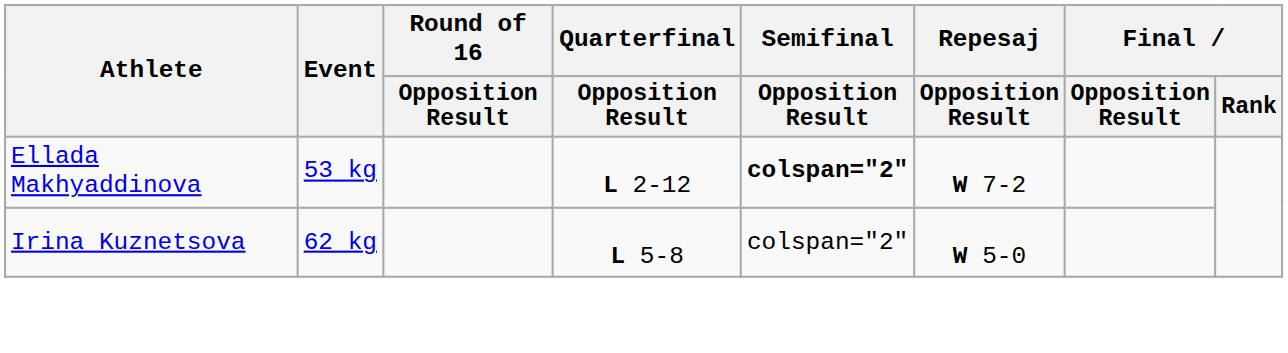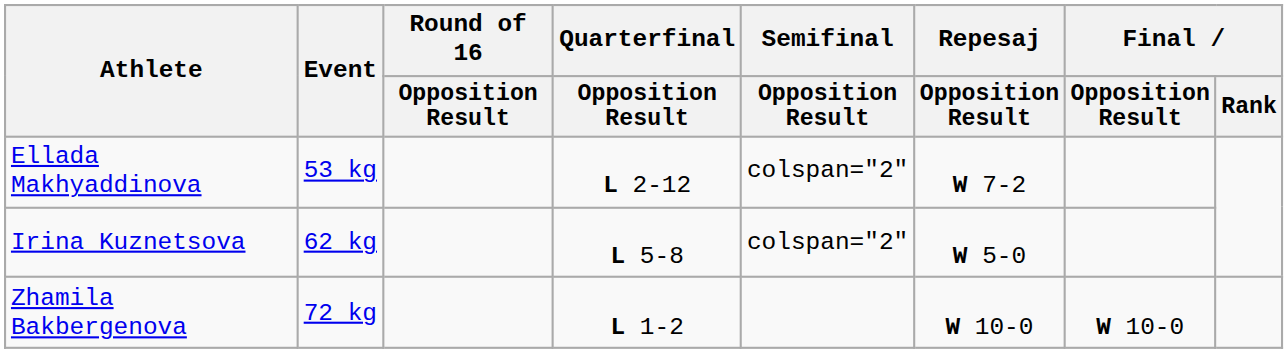(828, 172) bold -> (828, 172) normal
+ row: (99, 312)
